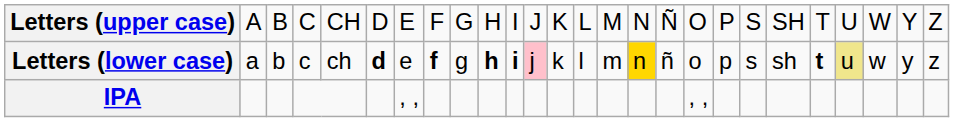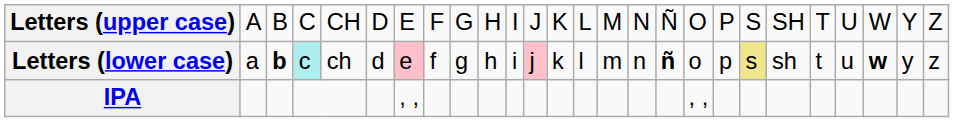(279, 60) normal -> (280, 60) bold
(305, 60) no background -> (305, 60) paleturquoise background
(379, 60) bold -> (378, 60) normal
(406, 60) no background -> (406, 60) pink background
(434, 60) bold -> (433, 60) normal
(491, 60) bold -> (491, 60) normal
(515, 60) bold -> (515, 60) normal
(639, 60) gold background -> (639, 60) no background
(667, 60) normal -> (668, 60) bold
(751, 60) no background -> (751, 60) khaki background
(820, 60) bold -> (819, 60) normal
(847, 60) khaki background -> (847, 60) no background
(877, 60) normal -> (878, 60) bold
